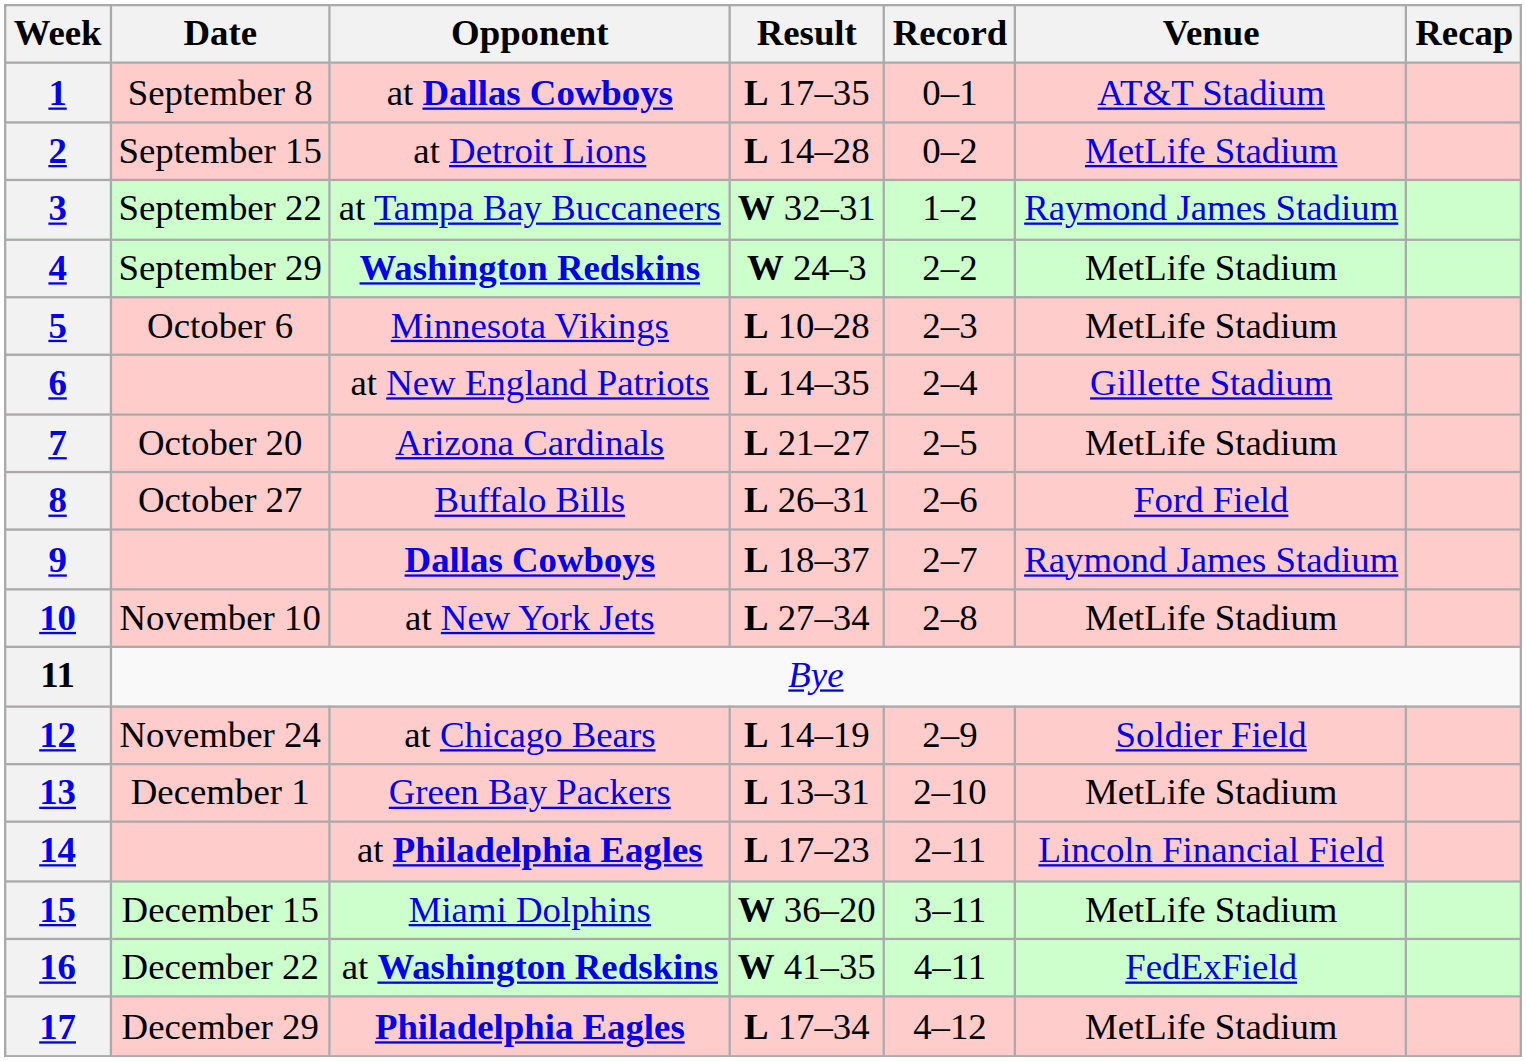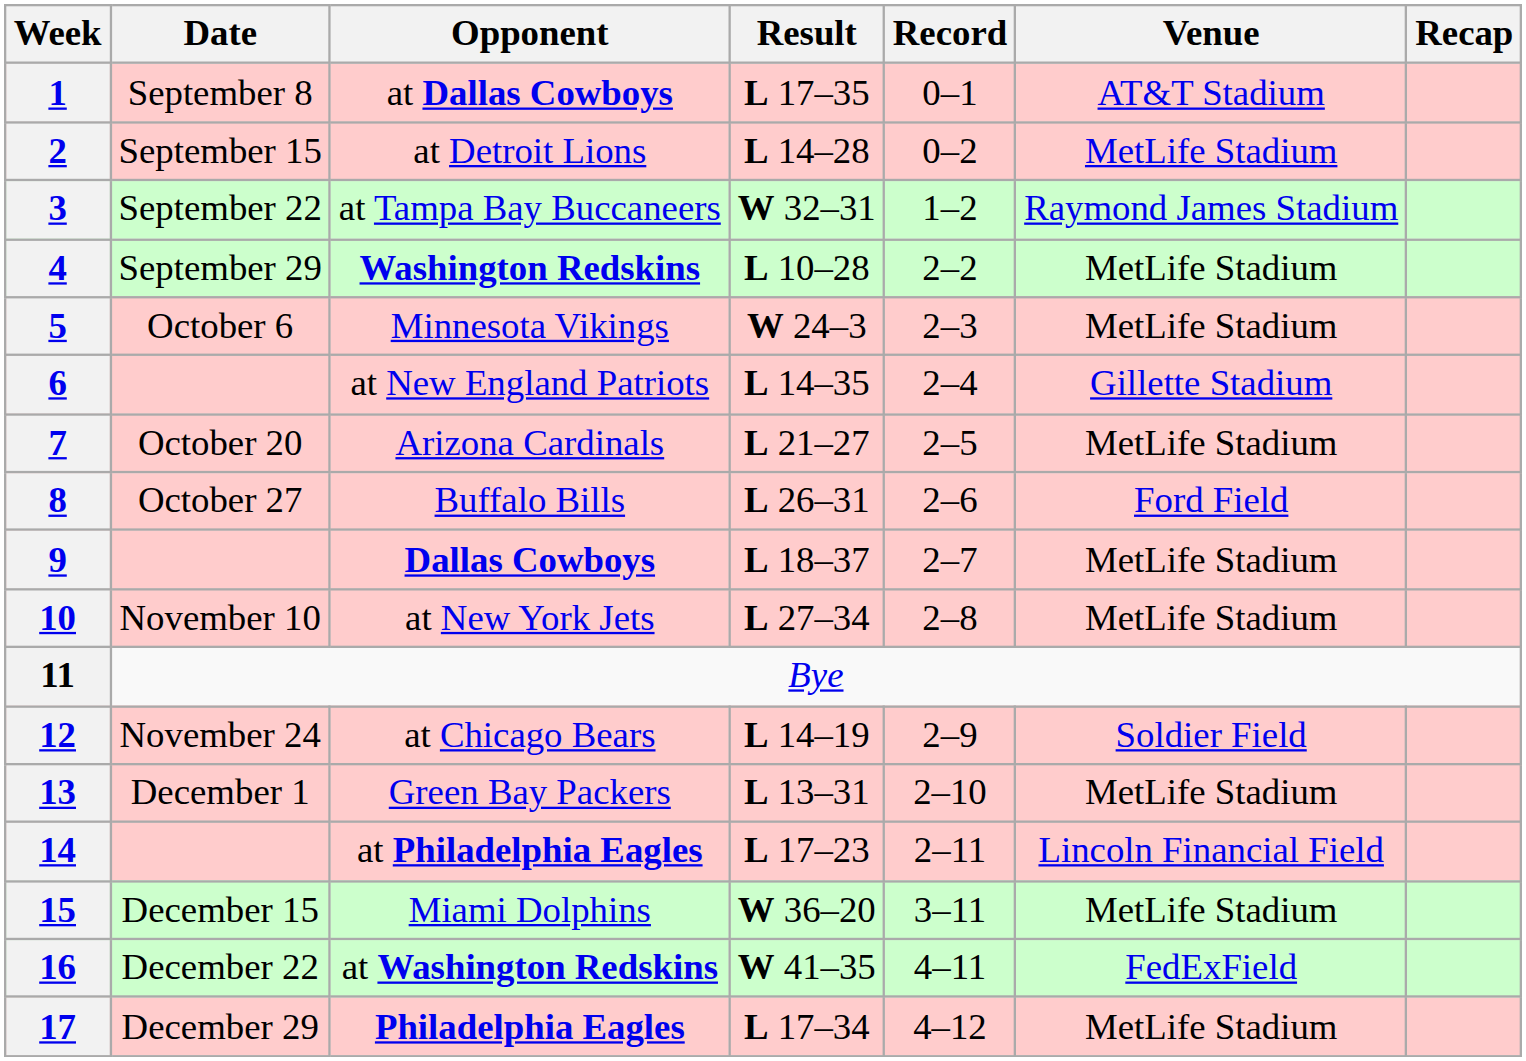(807, 267) W 24–3 -> (807, 267) L 10–28
(807, 325) L 10–28 -> (807, 325) W 24–3
(1211, 558) Raymond James Stadium -> (1211, 558) MetLife Stadium
